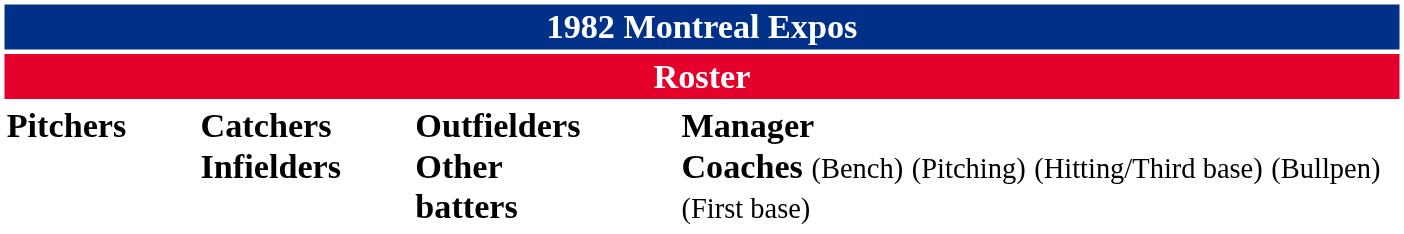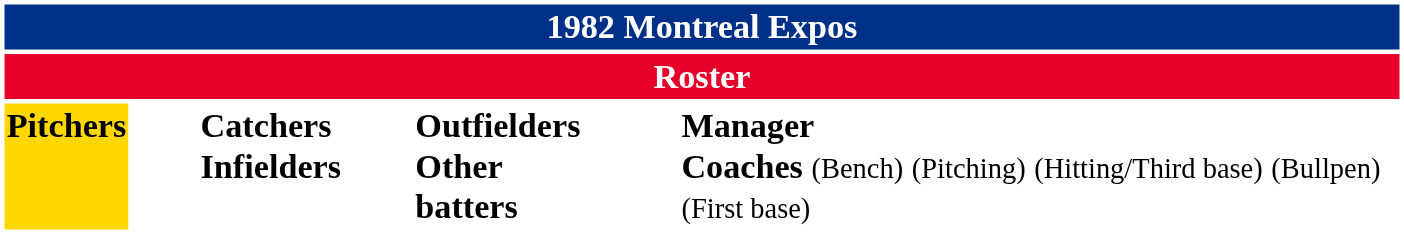(67, 125) no background -> (67, 125) gold background
